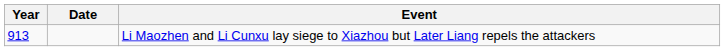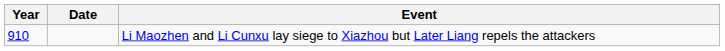(18, 35) 913 -> (18, 35) 910
